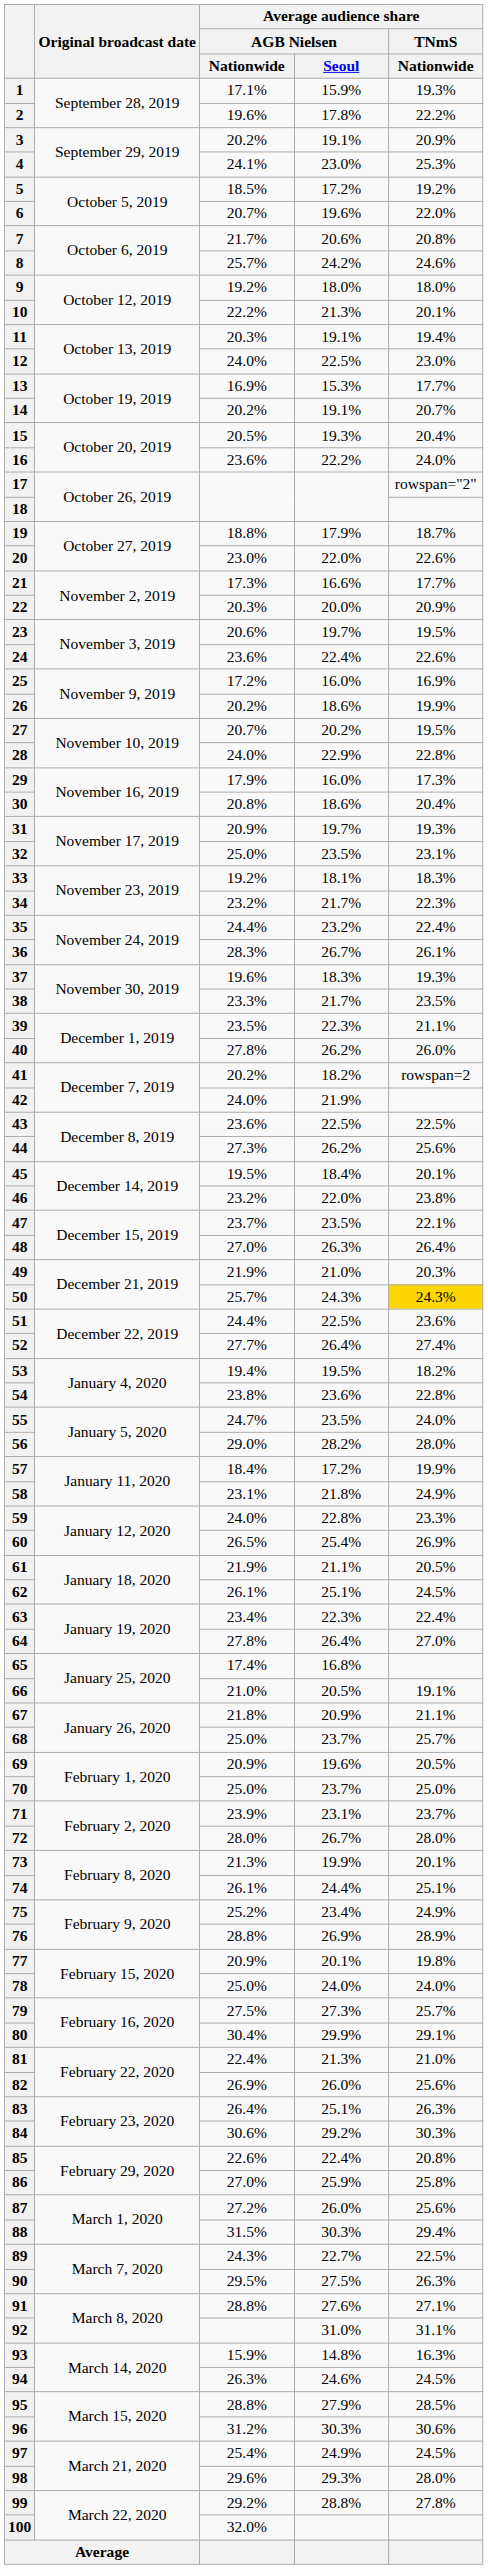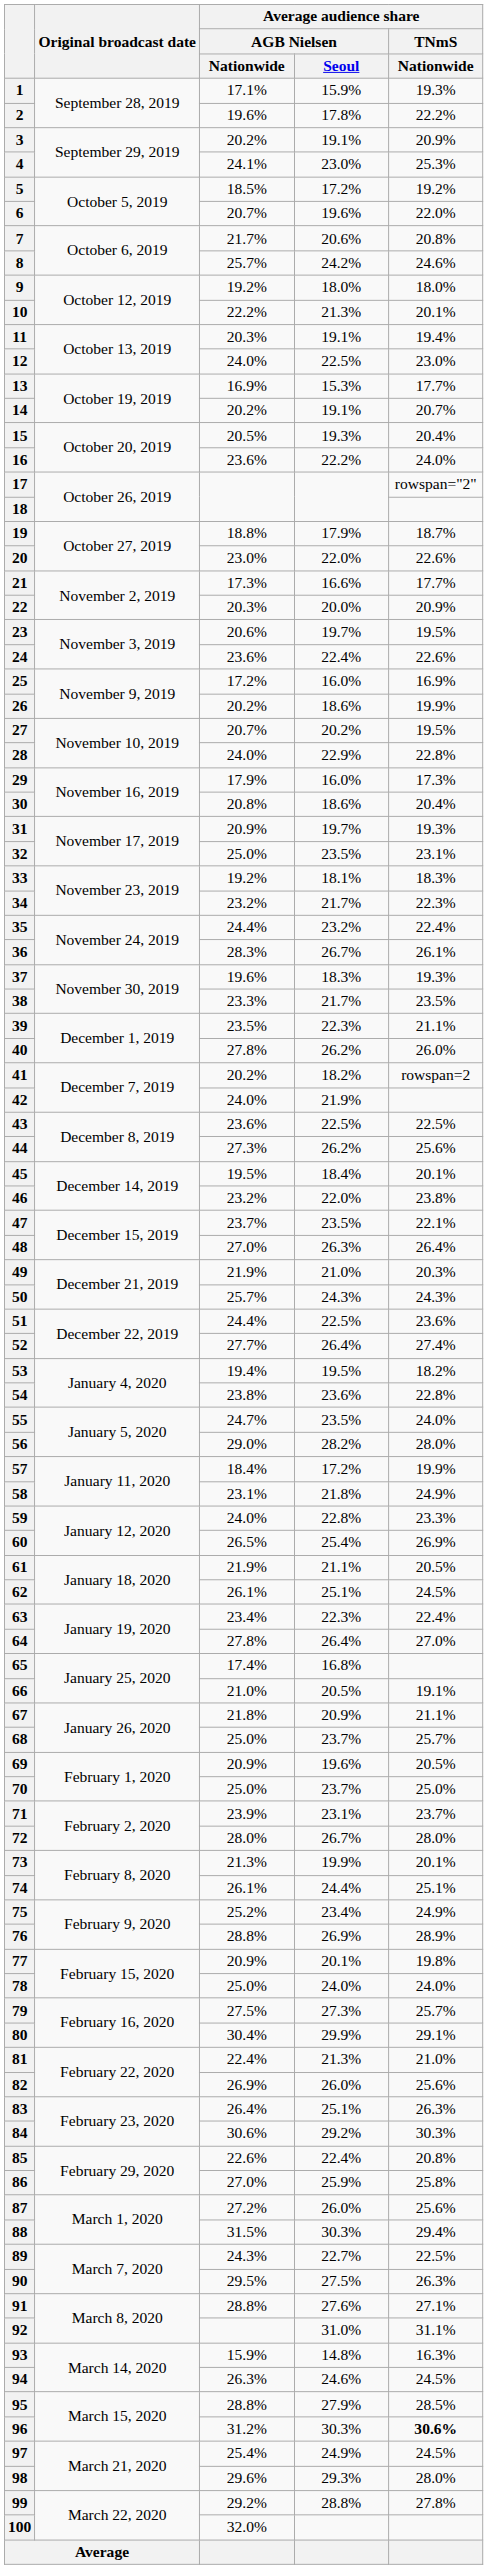(436, 1296) gold background -> (436, 1296) no background
(436, 2428) normal -> (436, 2428) bold
